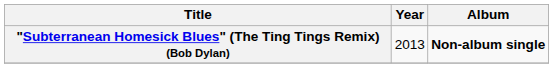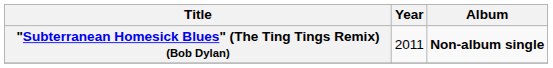(410, 44) 2013 -> (409, 44) 2011
